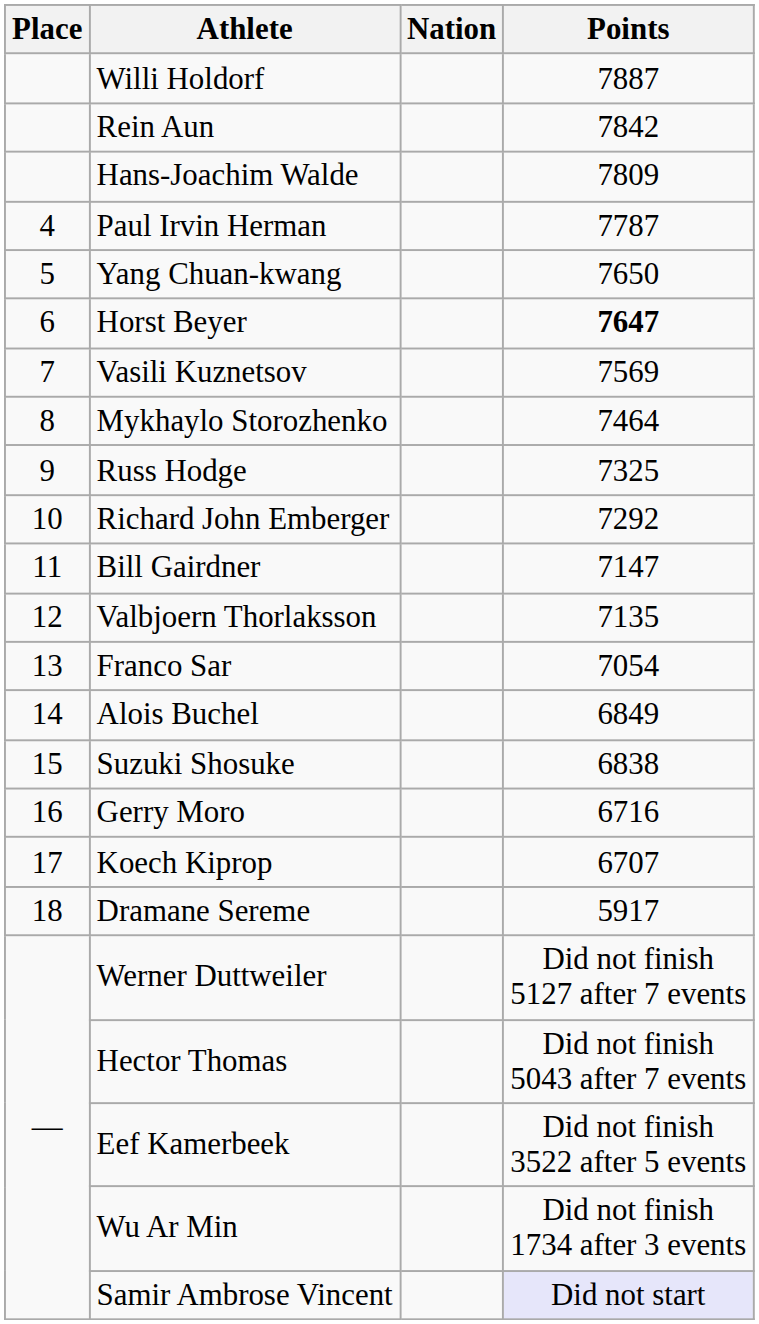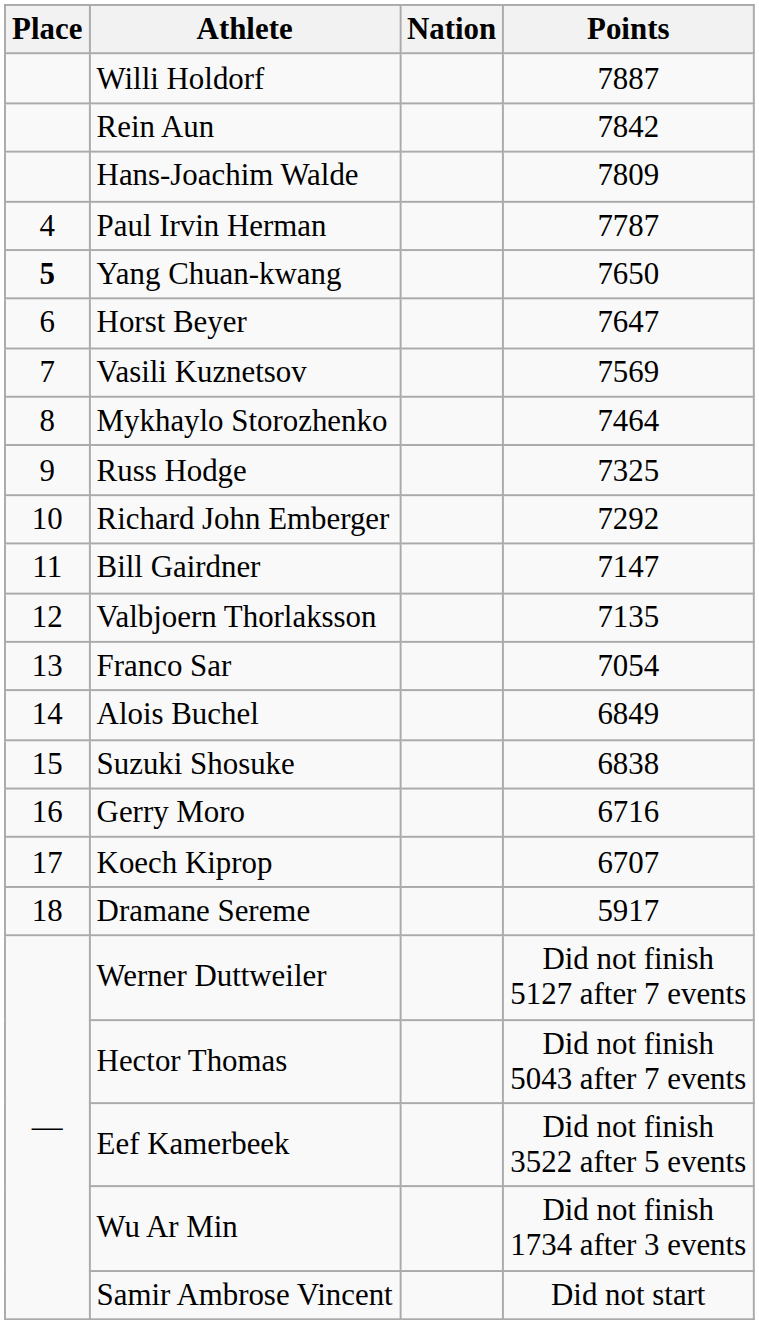(47, 273) normal -> (47, 273) bold
(628, 322) bold -> (628, 322) normal
(628, 1294) lavender background -> (628, 1294) no background
